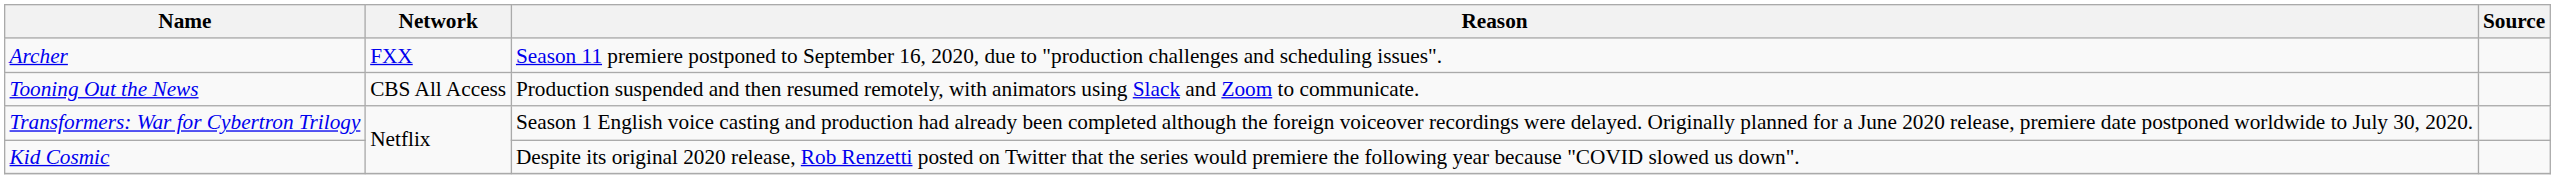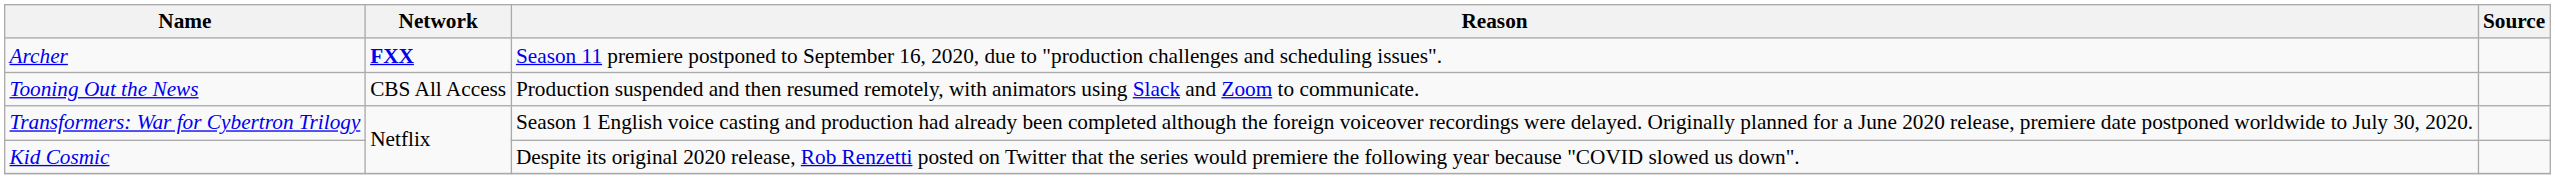(391, 55) normal -> (392, 55) bold
